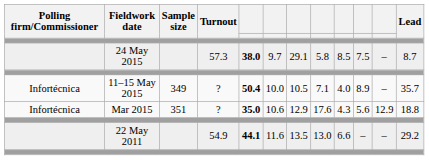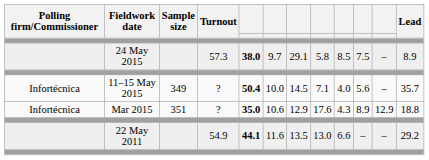(410, 56) 8.7 -> (410, 56) 8.9
(299, 88) 10.5 -> (299, 88) 14.5
(363, 88) 8.9 -> (363, 88) 5.6
(363, 110) 5.6 -> (363, 110) 8.9
